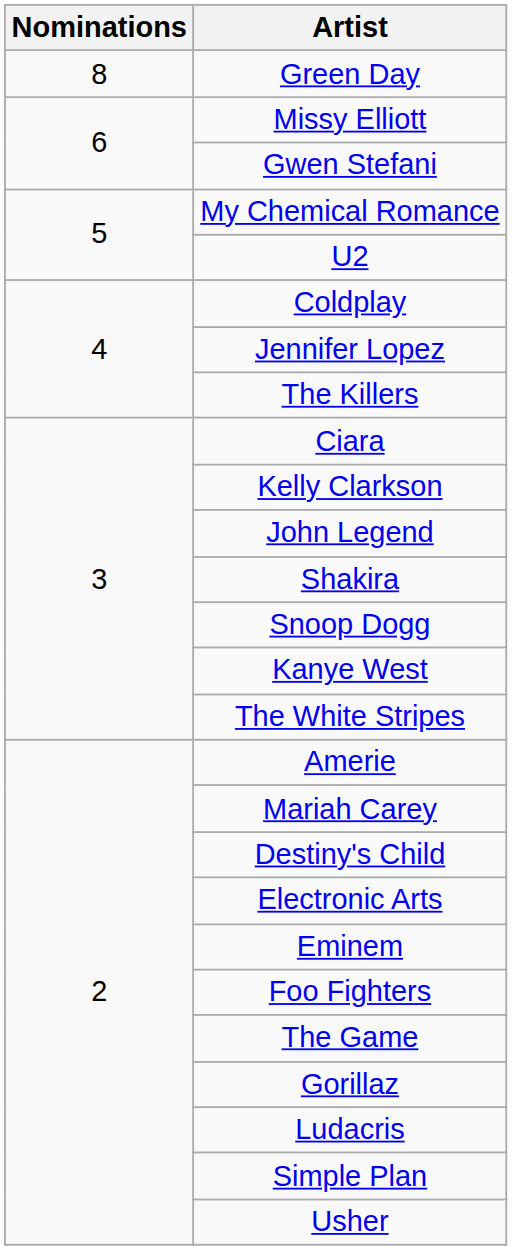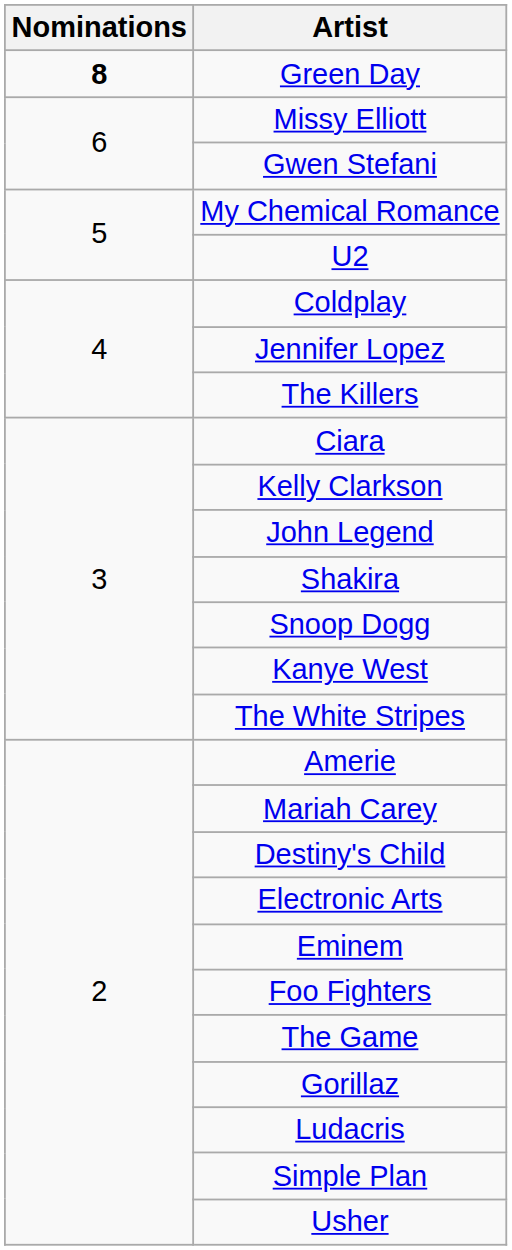(99, 73) normal -> (99, 73) bold
